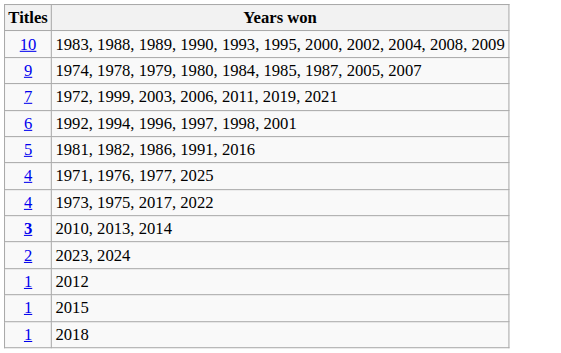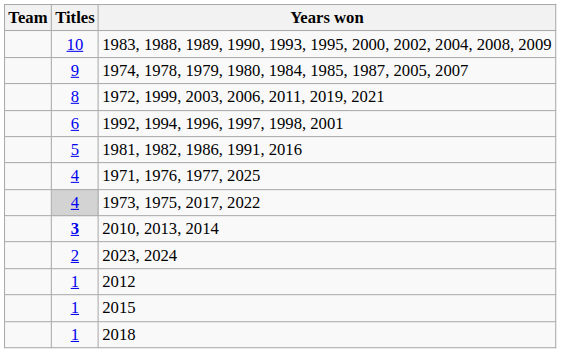+ column: (28, 17)
(28, 96) 7 -> (75, 96) 8
(28, 202) no background -> (75, 202) lightgrey background
